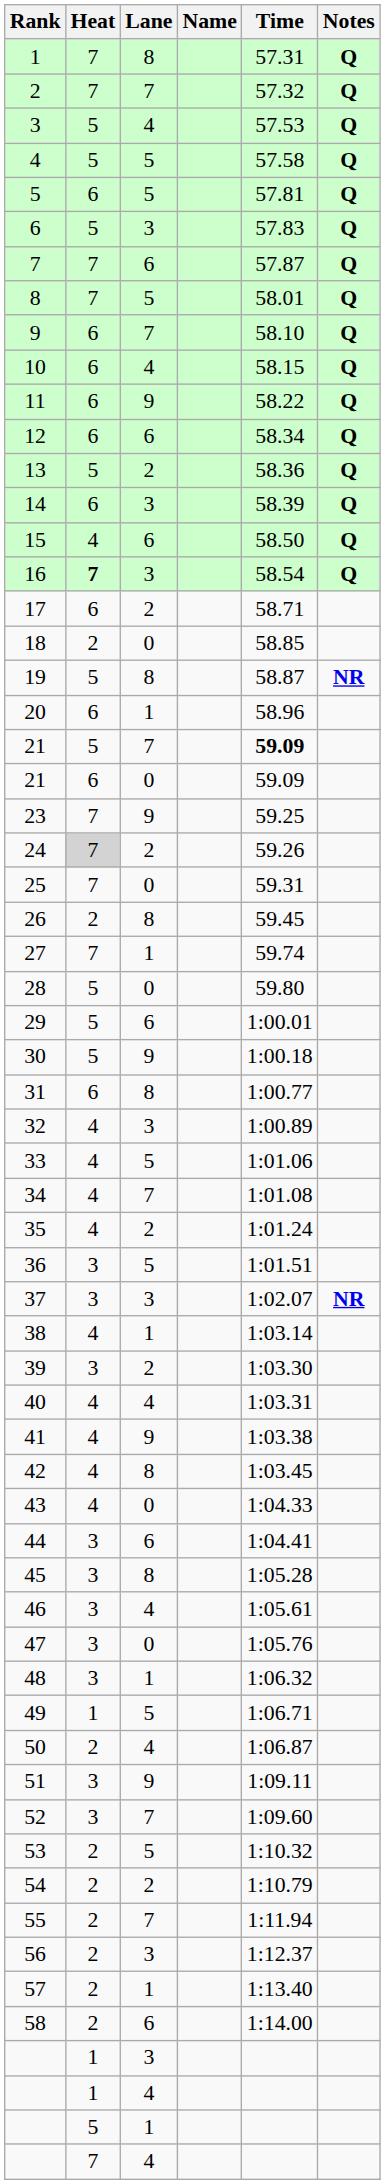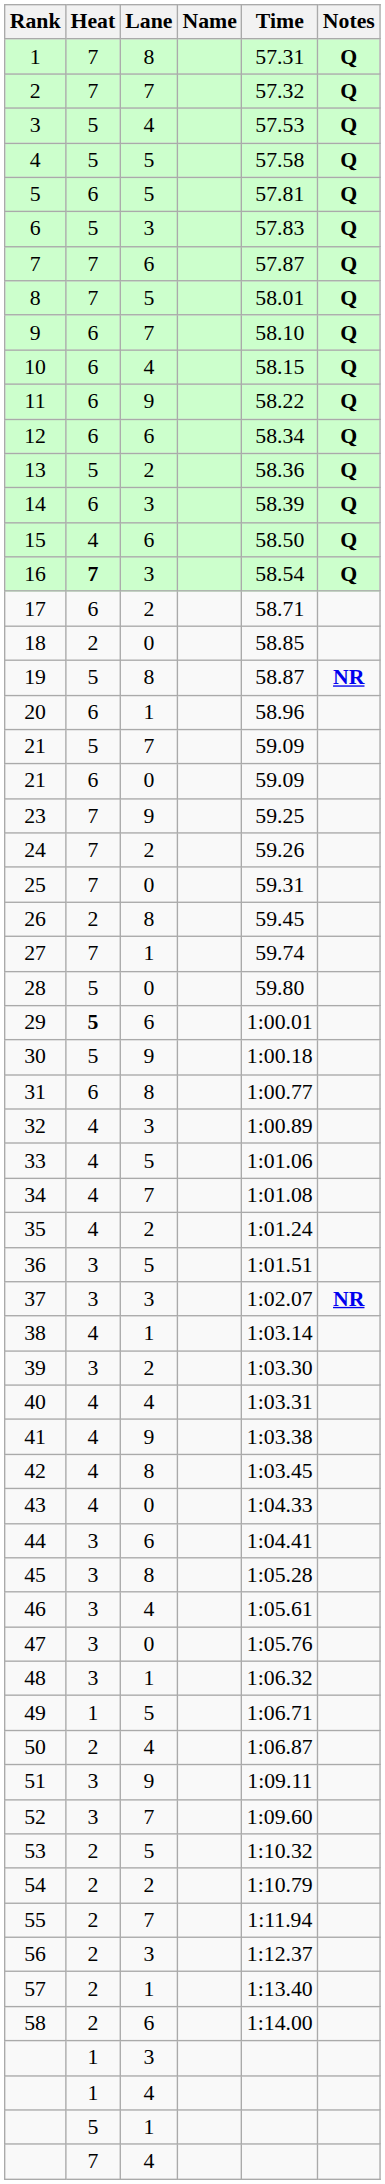(280, 746) bold -> (280, 746) normal
(93, 849) lightgrey background -> (93, 849) no background
(93, 1022) normal -> (93, 1022) bold
